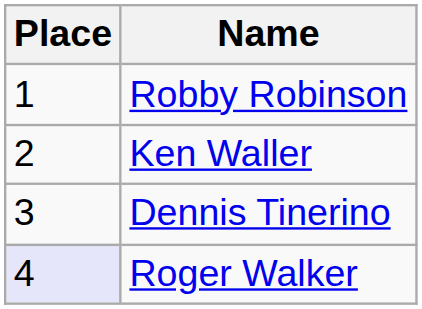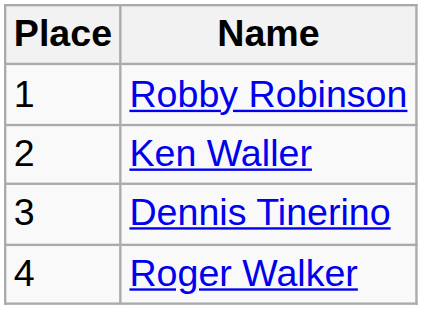(24, 272) lavender background -> (24, 272) no background
